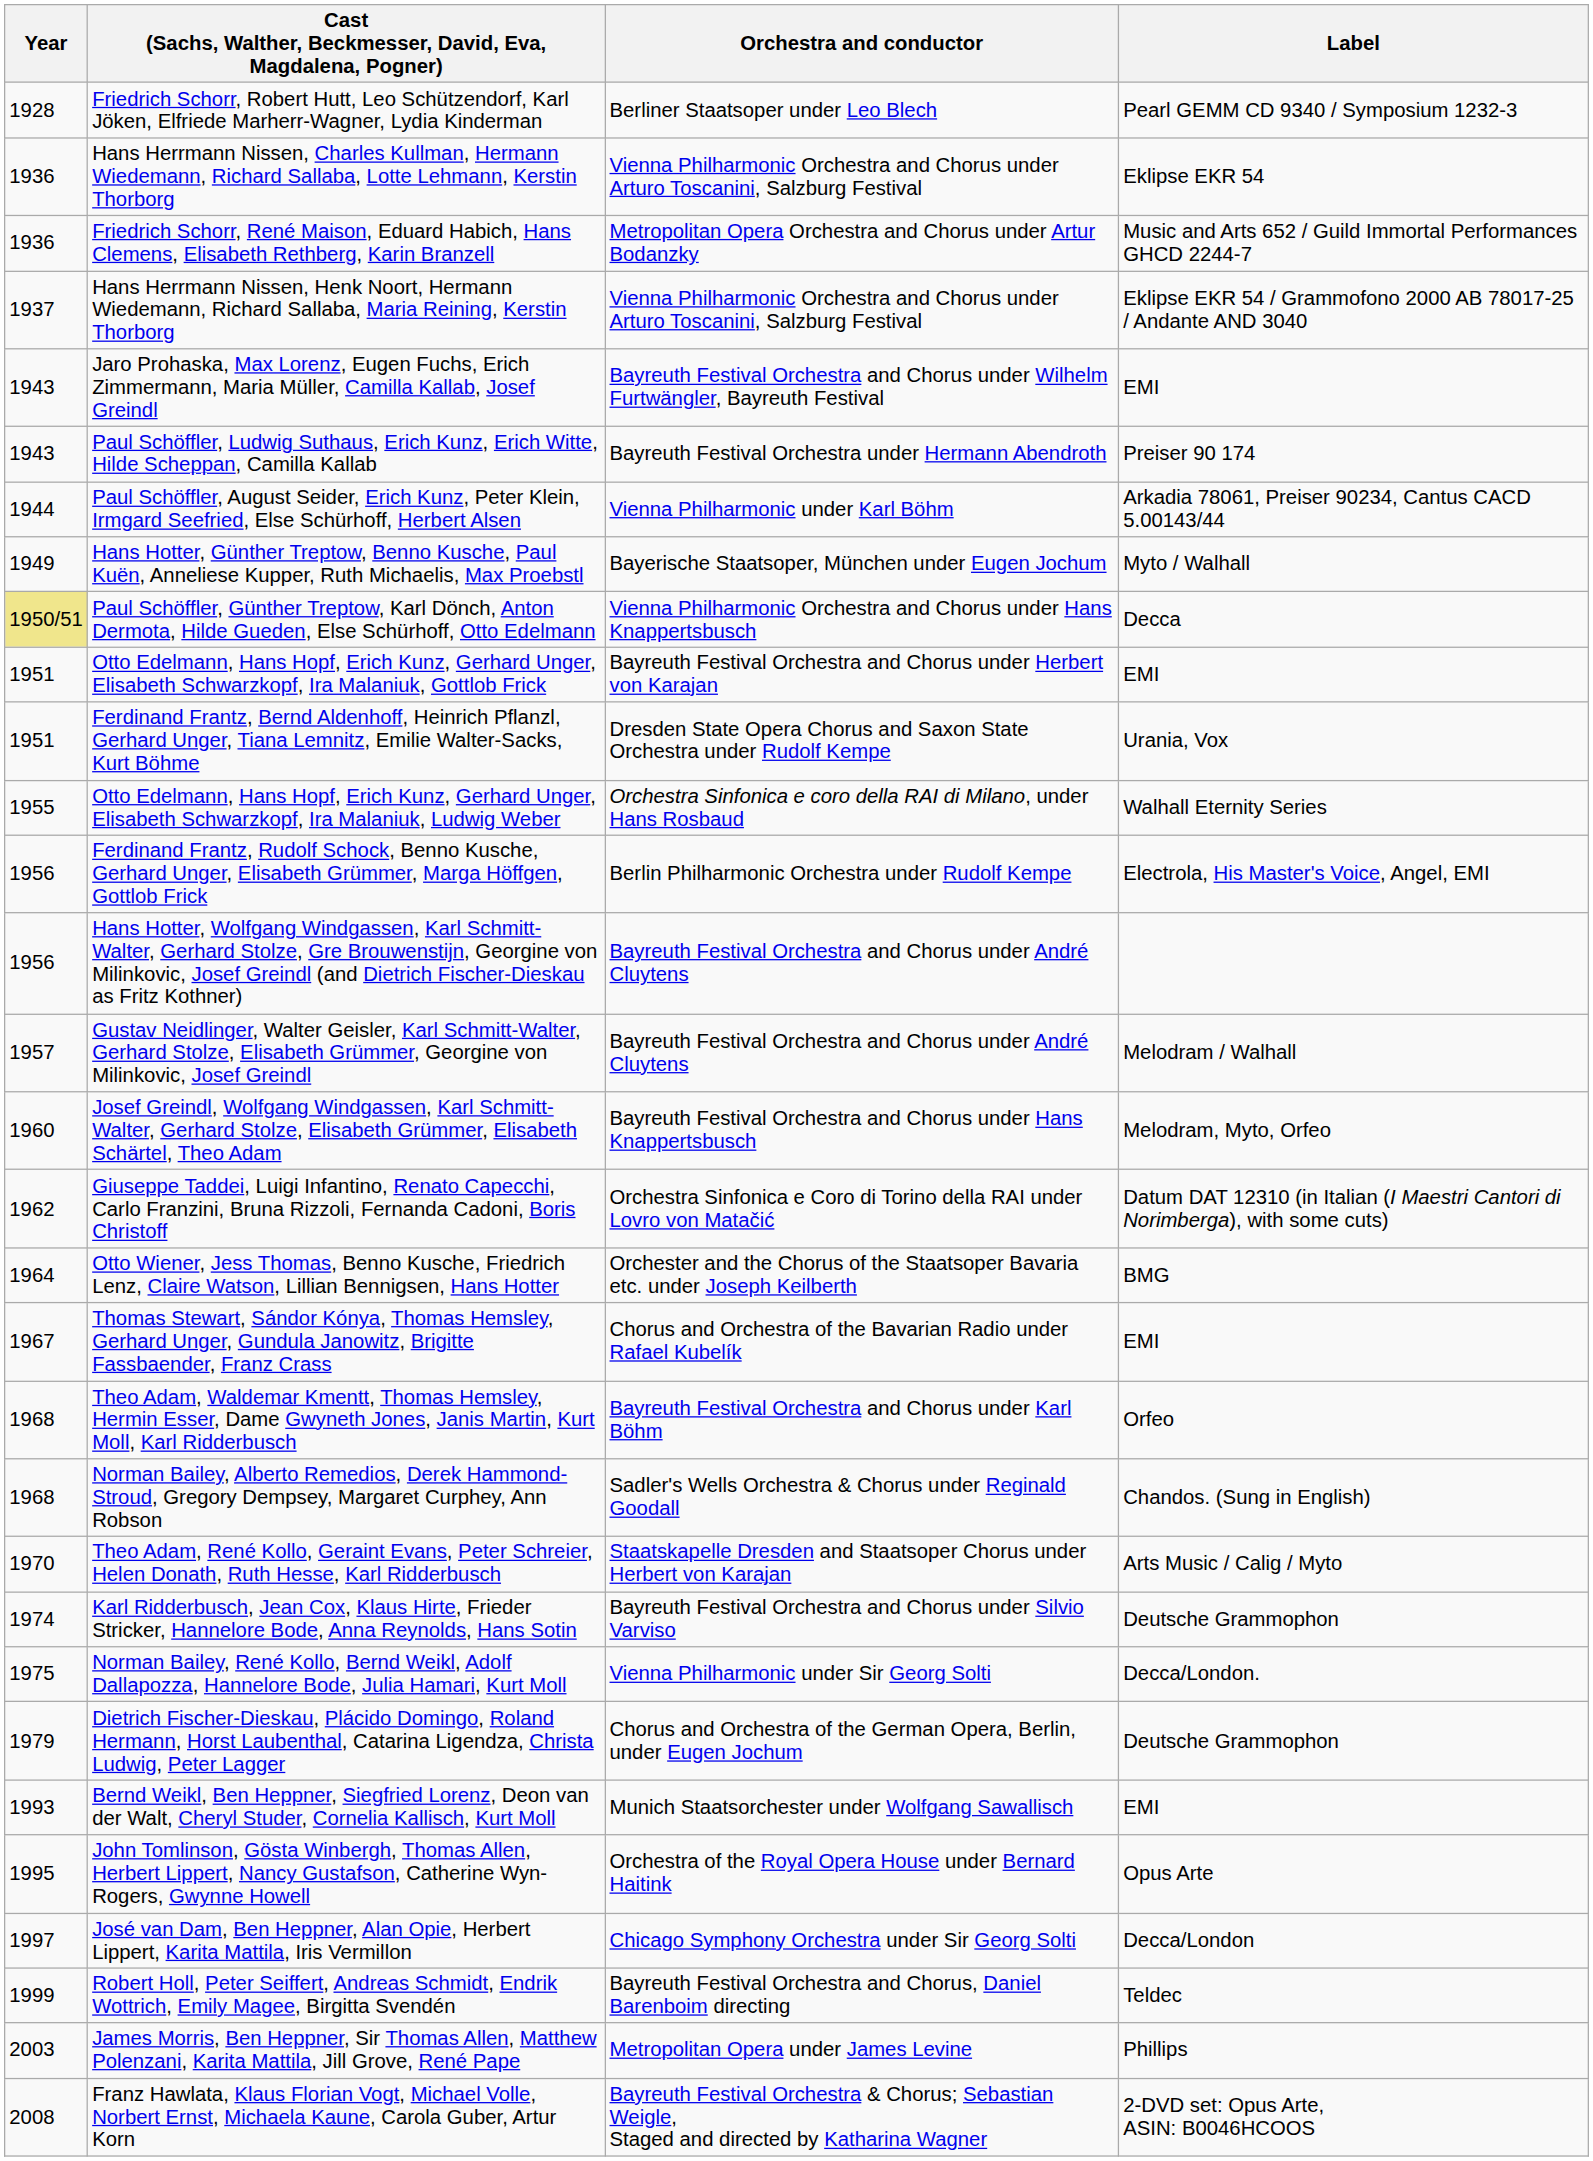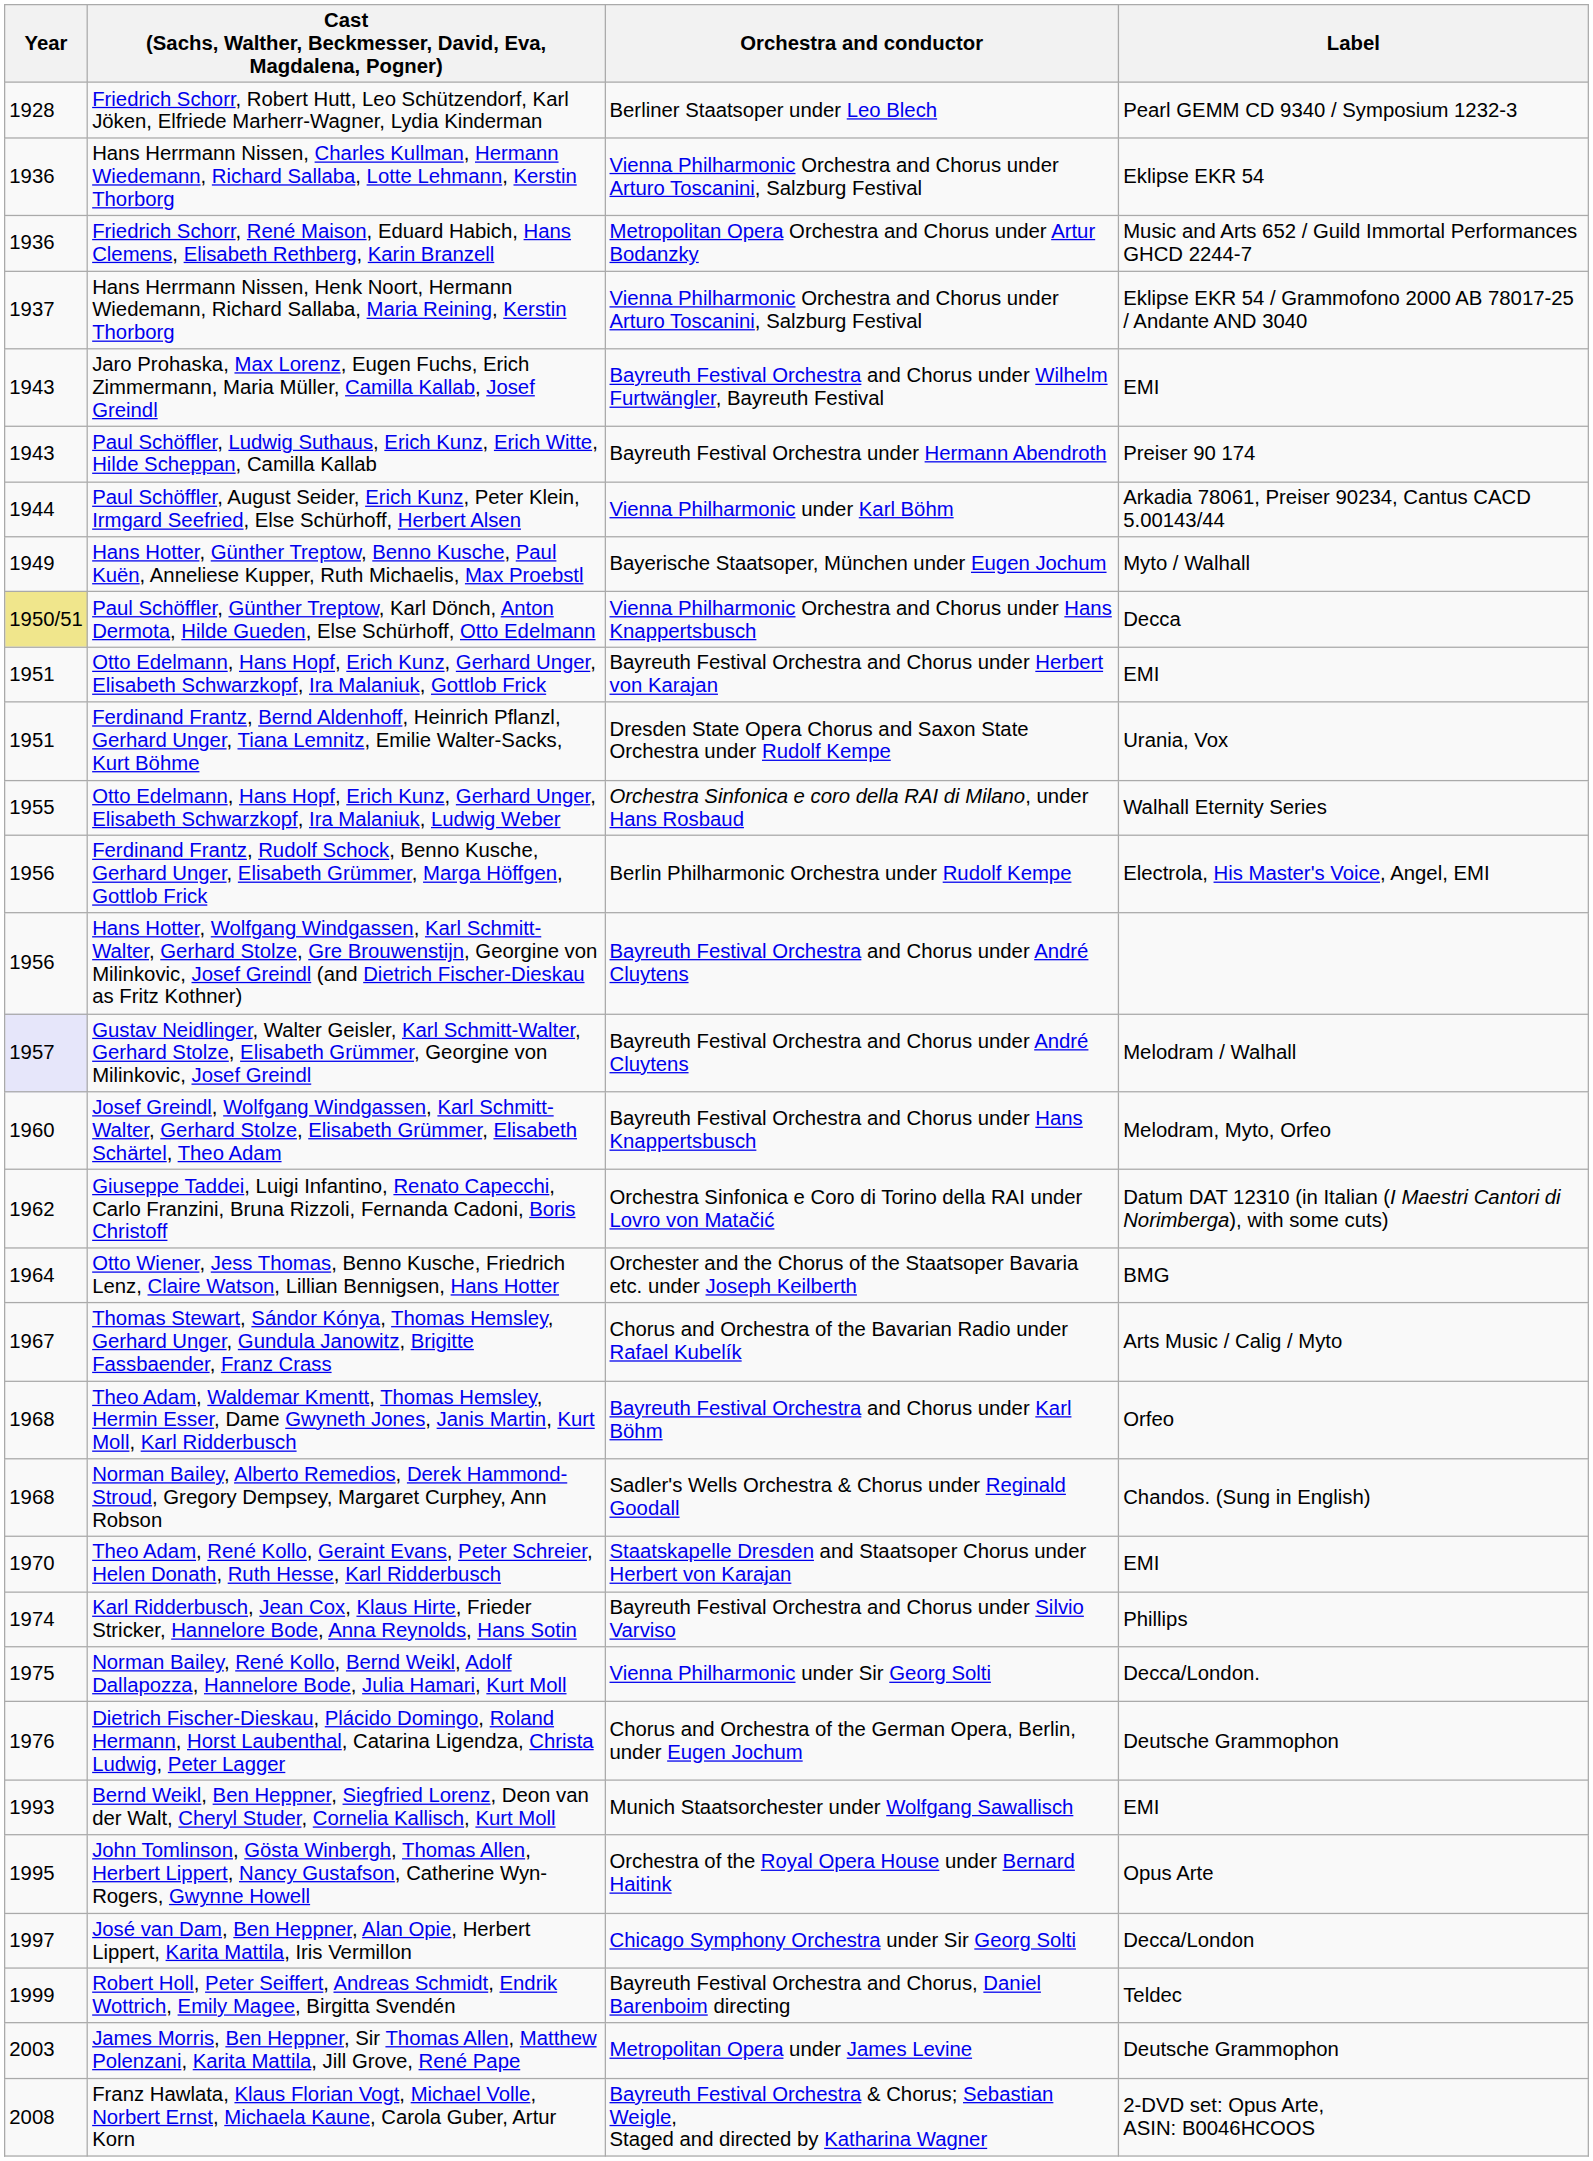(32, 1052) no background -> (32, 1052) lavender background
(1141, 1341) EMI -> (1233, 1341) Arts Music / Calig / Myto
(1233, 1563) Arts Music / Calig / Myto -> (1141, 1563) EMI
(1231, 1619) Deutsche Grammophon -> (1155, 1619) Phillips
(32, 1740) 1979 -> (32, 1740) 1976
(1155, 2050) Phillips -> (1231, 2050) Deutsche Grammophon
